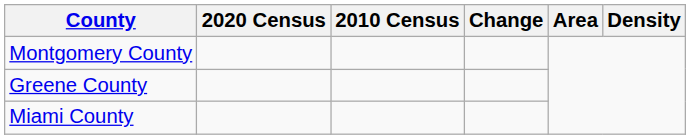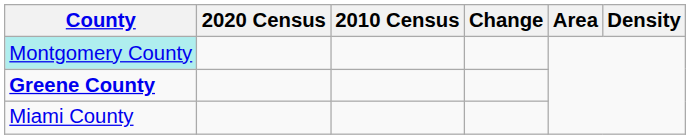(101, 52) no background -> (101, 52) paleturquoise background
(78, 85) normal -> (82, 85) bold
